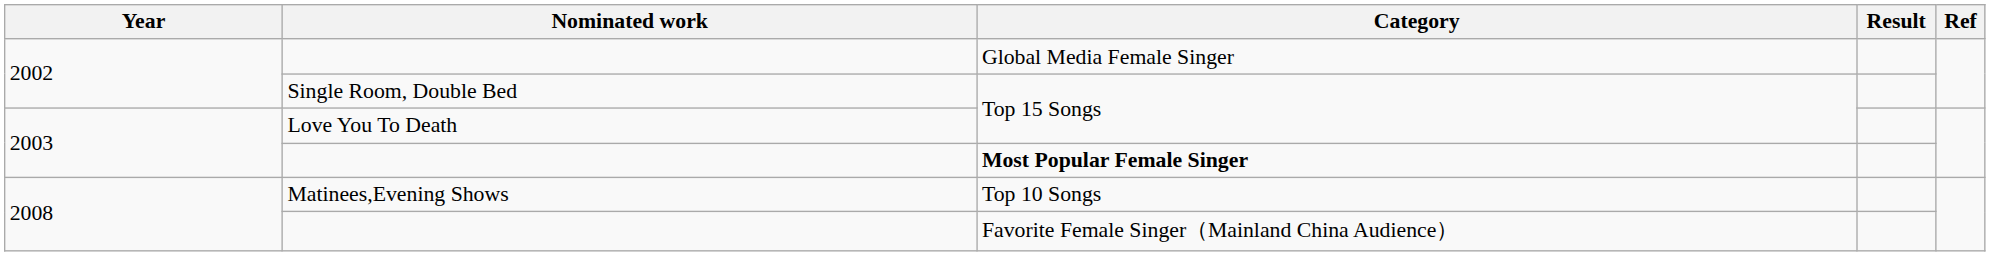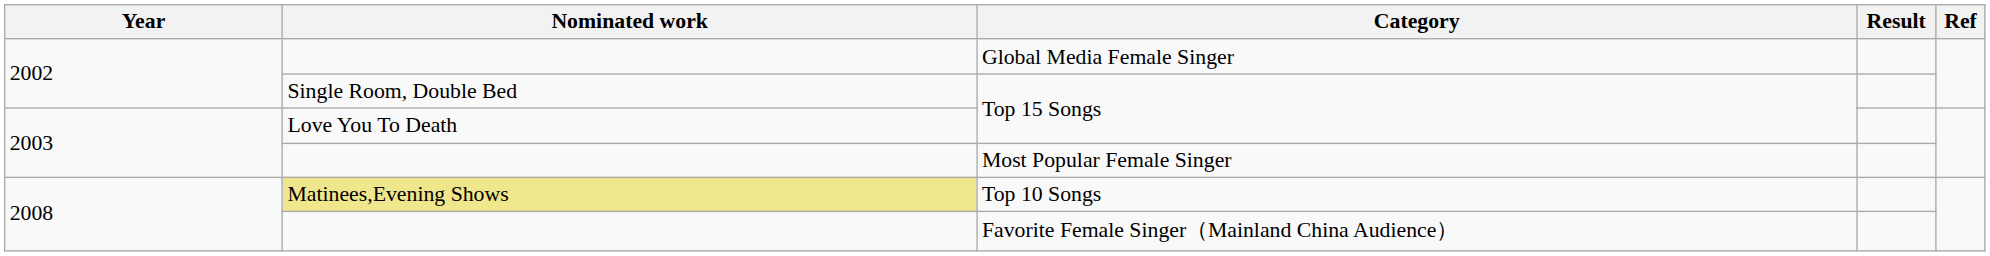(1115, 159) bold -> (1107, 159) normal
(398, 194) no background -> (398, 194) khaki background
